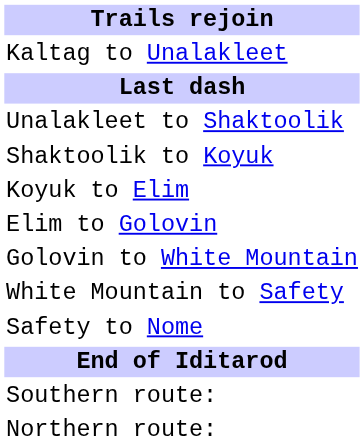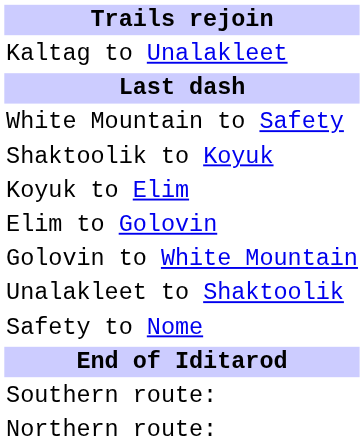(175, 123) Unalakleet to Shaktoolik -> (175, 123) White Mountain to Safety
(175, 294) White Mountain to Safety -> (175, 294) Unalakleet to Shaktoolik
